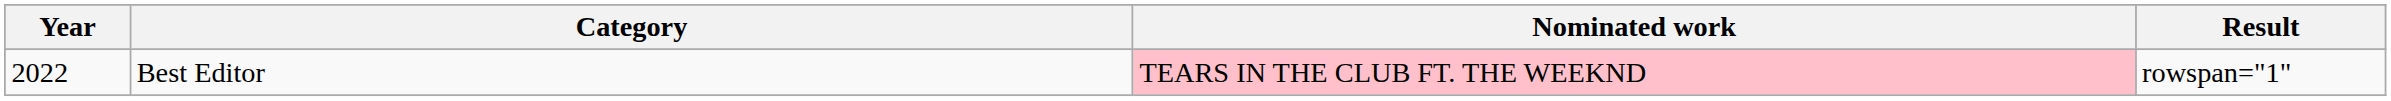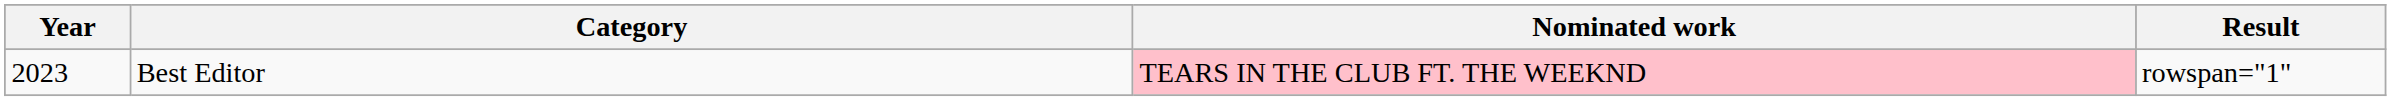(40, 71) 2022 -> (40, 71) 2023
